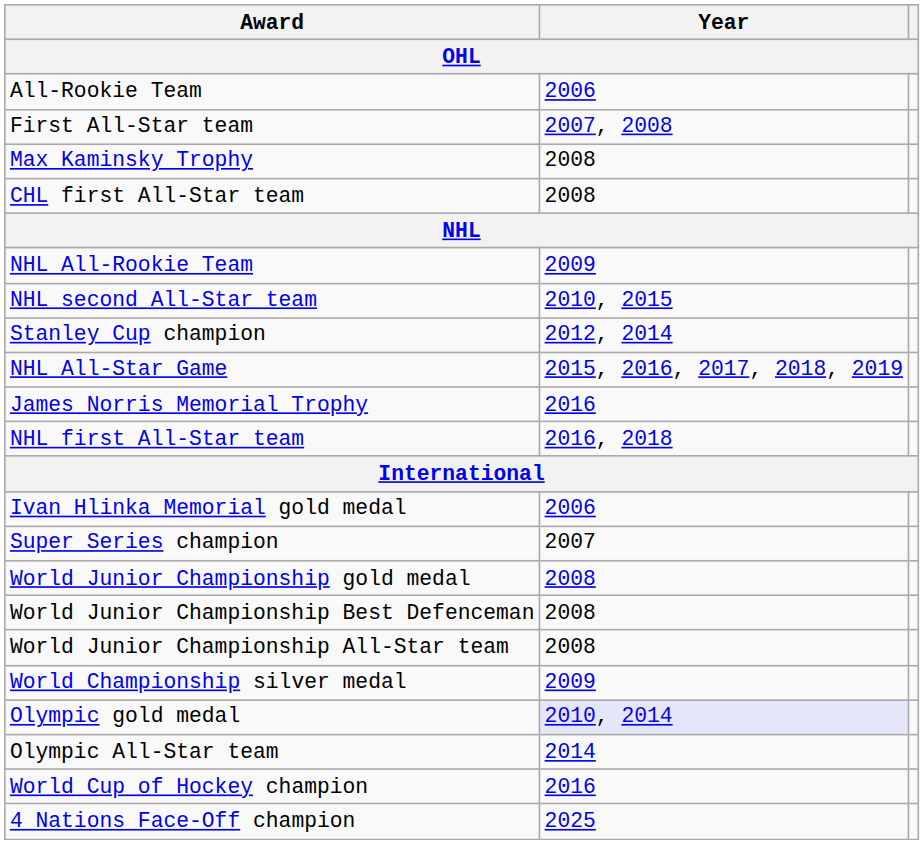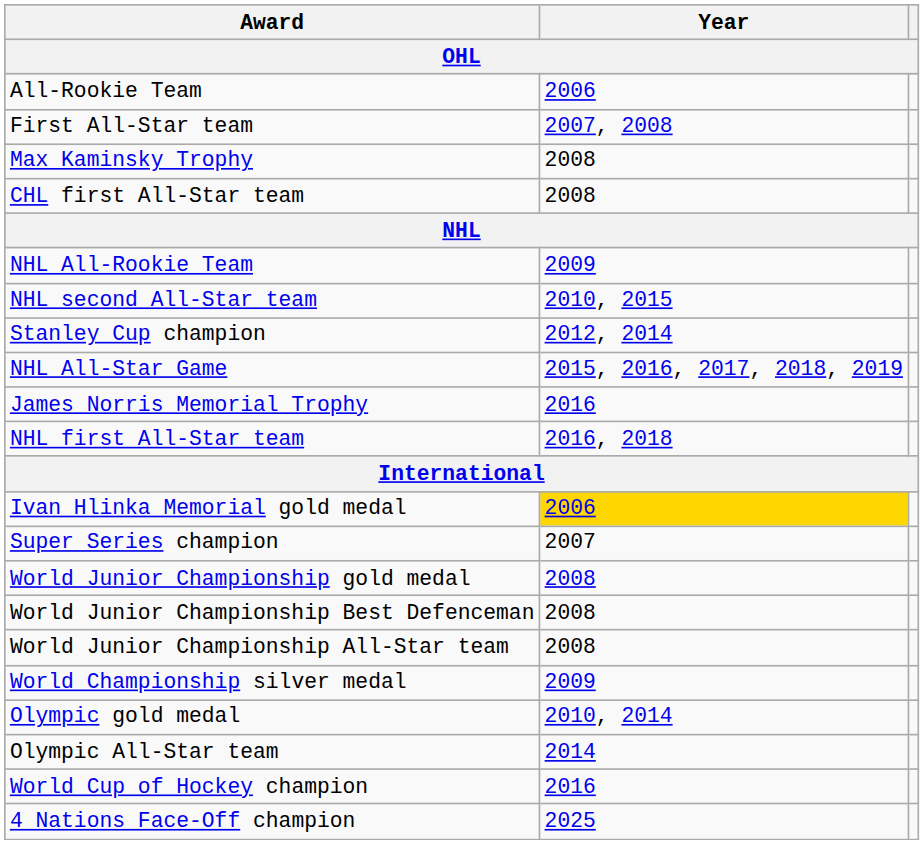(570, 509) no background -> (570, 509) gold background
(609, 717) lavender background -> (609, 717) no background
